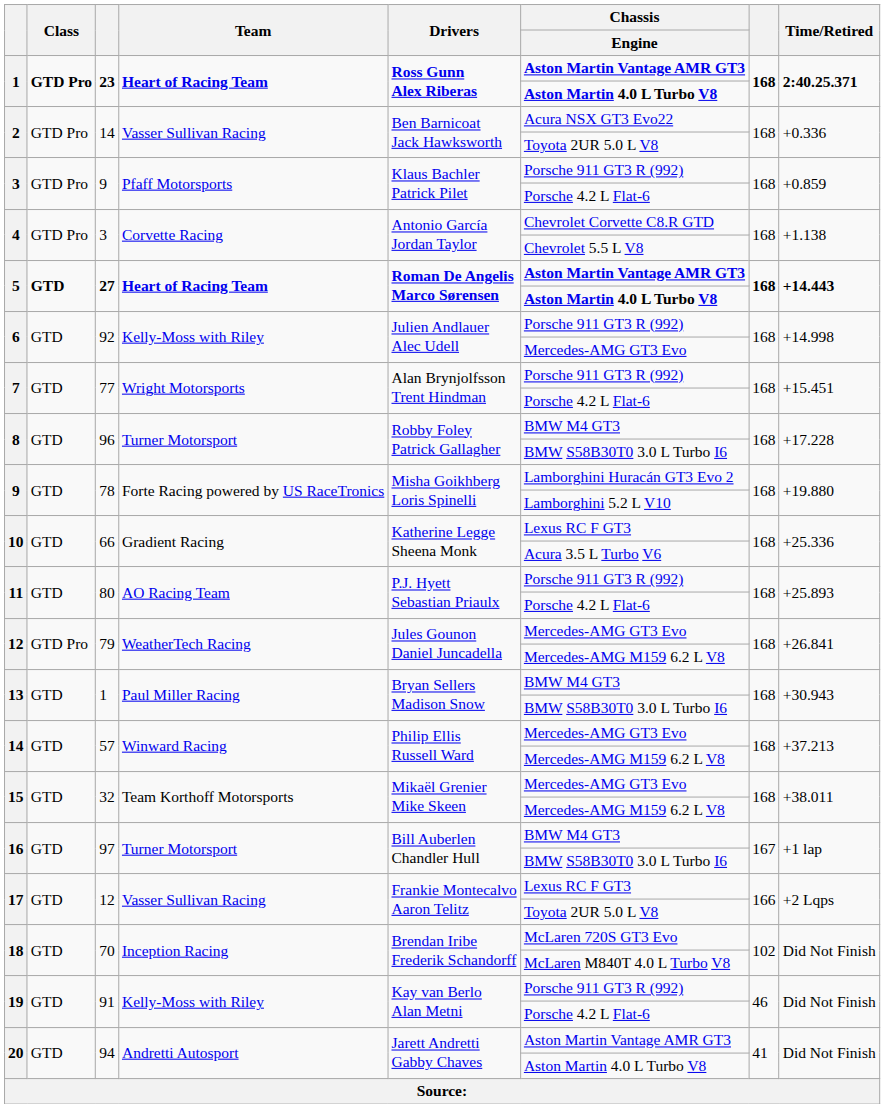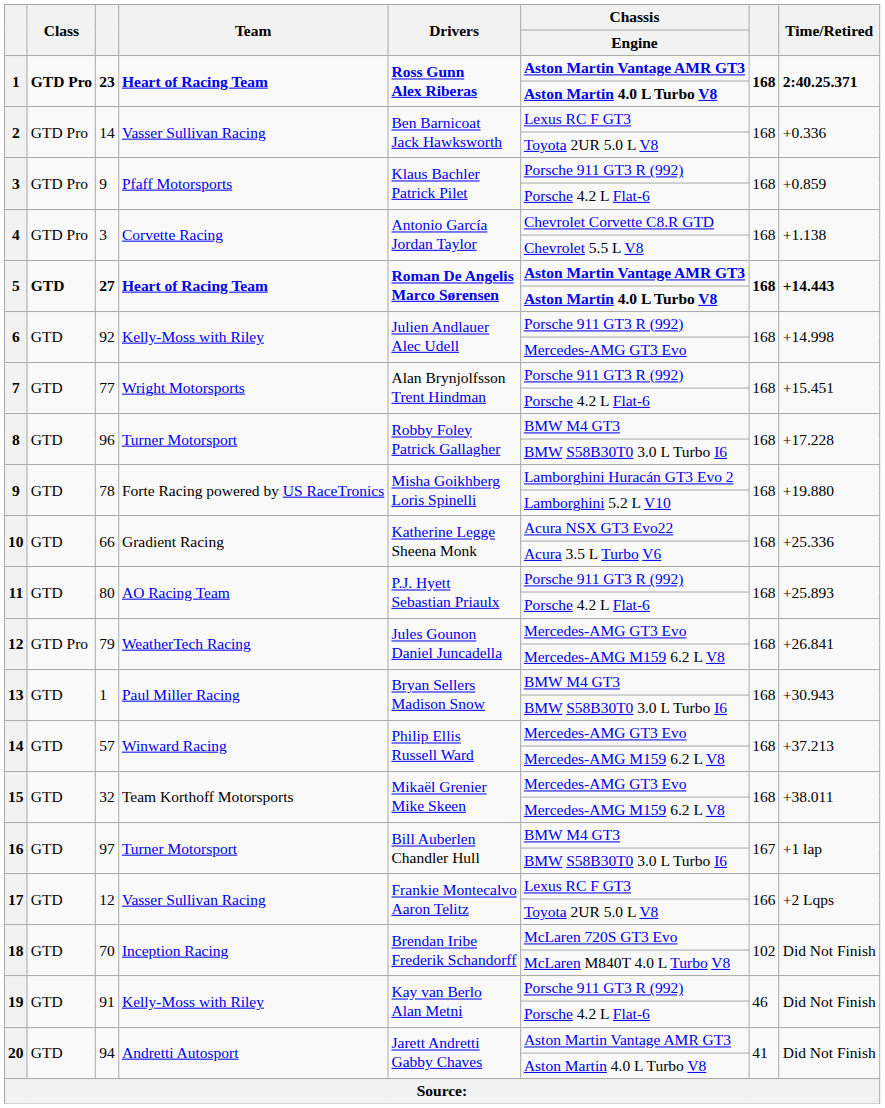(599, 119) Acura NSX GT3 Evo22 -> (577, 119) Lexus RC F GT3
(577, 528) Lexus RC F GT3 -> (599, 528) Acura NSX GT3 Evo22
